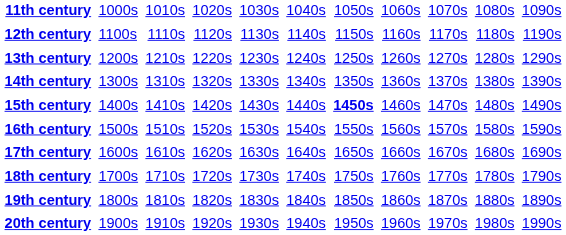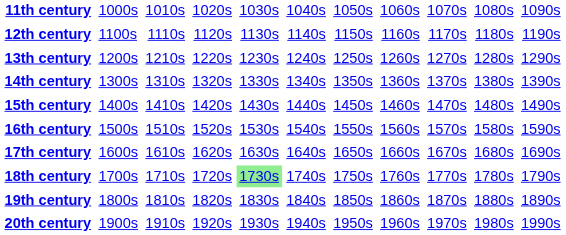(353, 105) bold -> (353, 105) normal
(259, 176) no background -> (259, 176) lightgreen background
